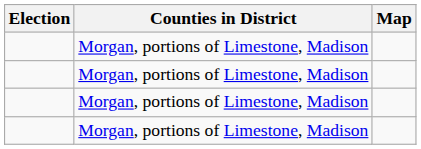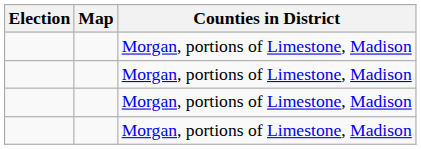columns swapped: (394, 18) <-> (223, 18)
